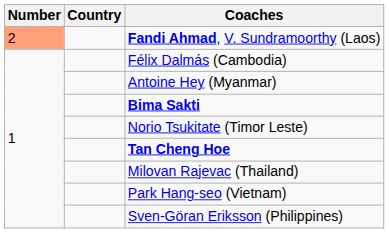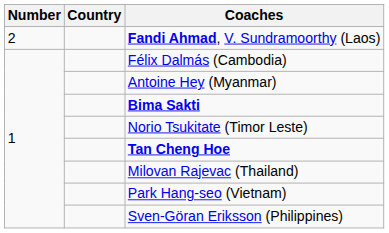(12, 37) lightsalmon background -> (12, 37) no background
